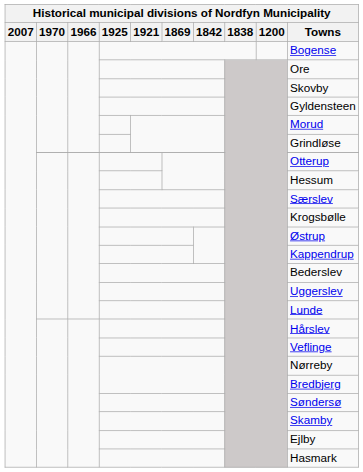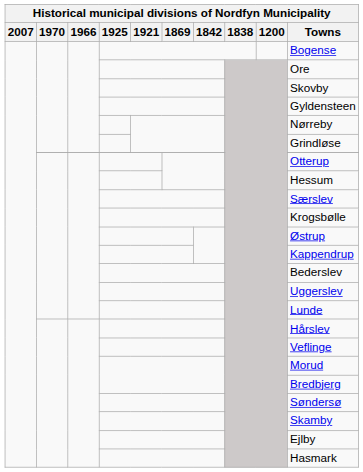(307, 124) Morud -> (311, 124) Nørreby
(311, 365) Nørreby -> (307, 365) Morud
